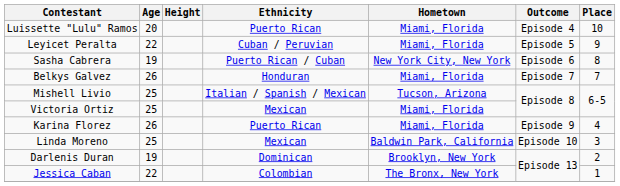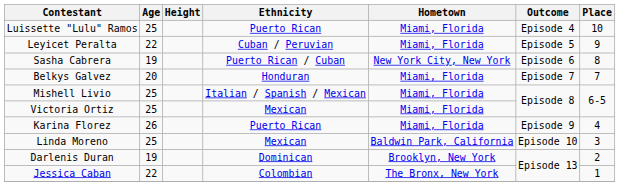(151, 29) 20 -> (151, 29) 25
(151, 77) 26 -> (151, 77) 20
(442, 93) Tucson, Arizona -> (442, 93) Miami, Florida
